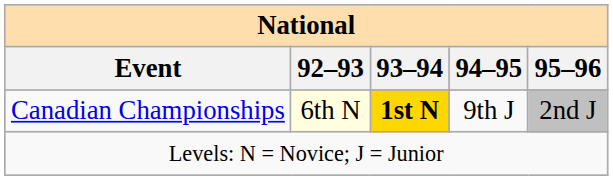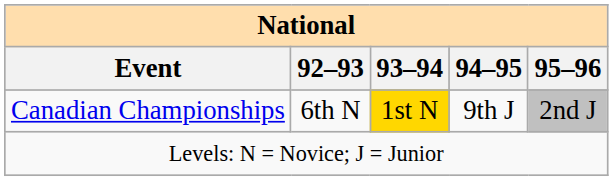(331, 110) lightyellow background -> (331, 110) no background
(410, 110) bold -> (410, 110) normal
